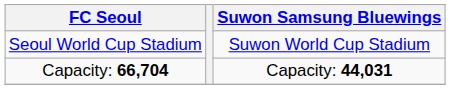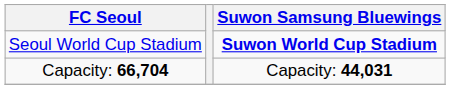(329, 44) normal -> (329, 44) bold
